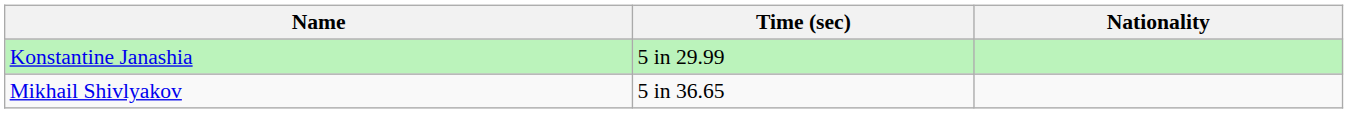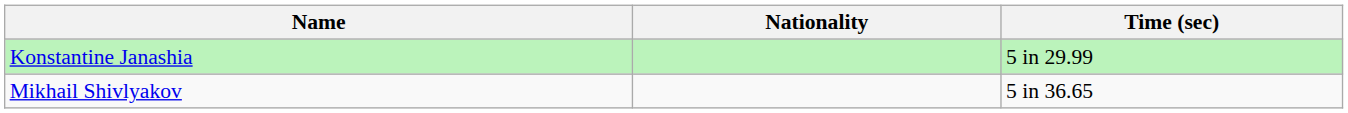columns swapped: (1158, 22) <-> (803, 22)
